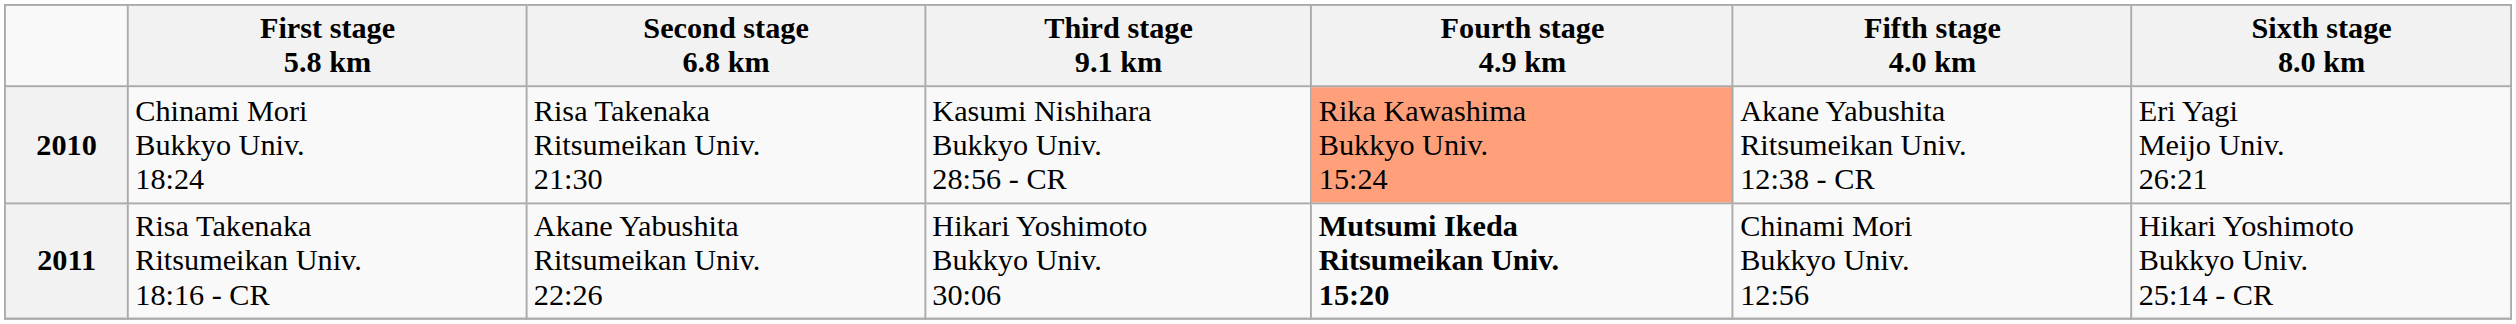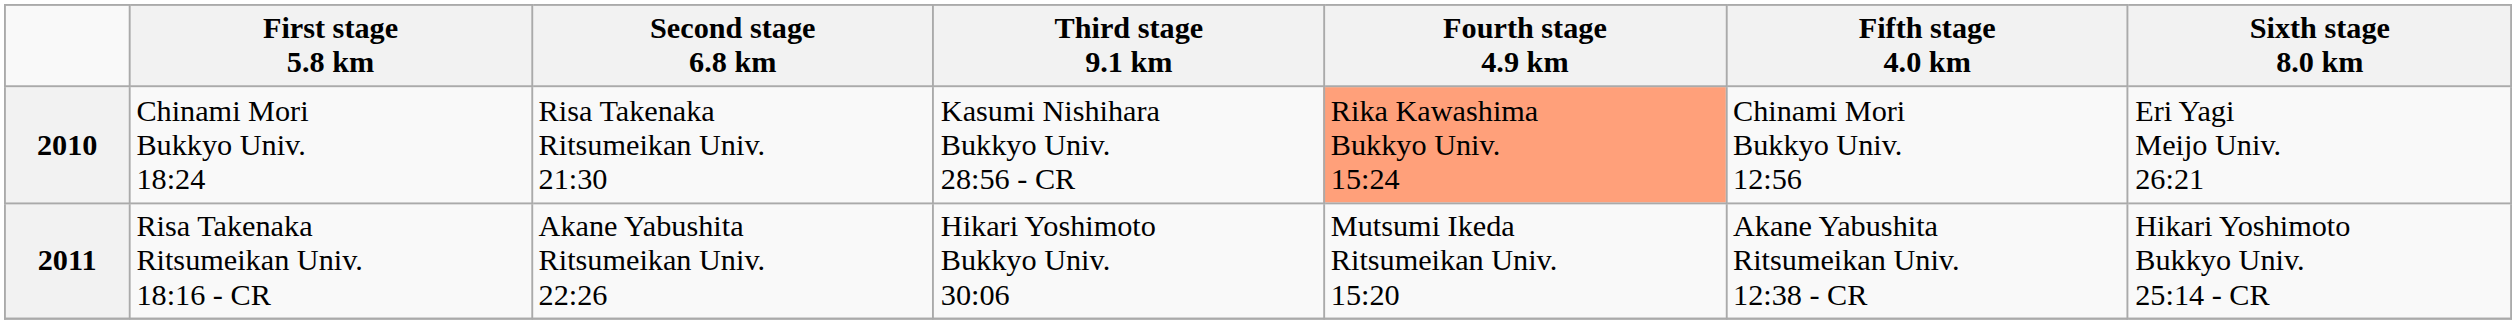(1853, 144) Akane Yabushita Ritsumeikan Univ. 12:38 - CR -> (1819, 144) Chinami Mori Bukkyo Univ. 12:56
(1439, 260) bold -> (1444, 260) normal
(1826, 260) Chinami Mori Bukkyo Univ. 12:56 -> (1846, 260) Akane Yabushita Ritsumeikan Univ. 12:38 - CR
